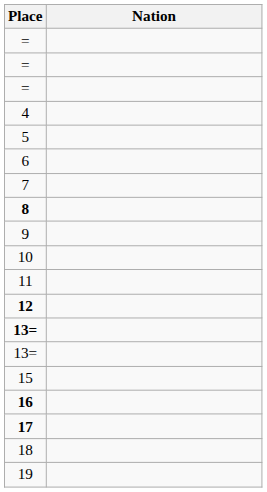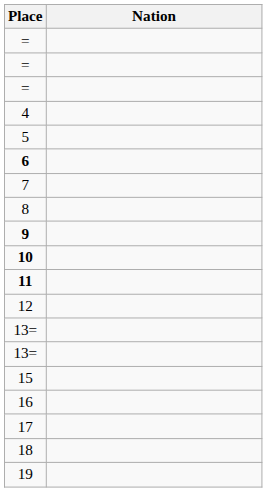(25, 161) normal -> (25, 161) bold
(25, 209) bold -> (25, 209) normal
(25, 233) normal -> (25, 233) bold
(25, 257) normal -> (25, 257) bold
(25, 281) normal -> (25, 281) bold
(25, 305) bold -> (25, 305) normal
(25, 329) bold -> (25, 329) normal
(25, 402) bold -> (25, 402) normal
(25, 426) bold -> (25, 426) normal
